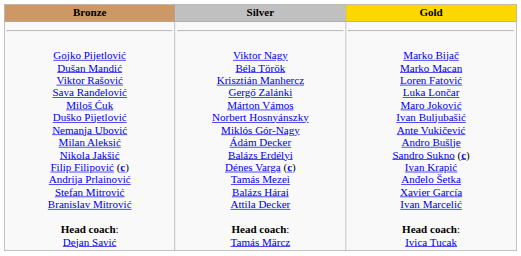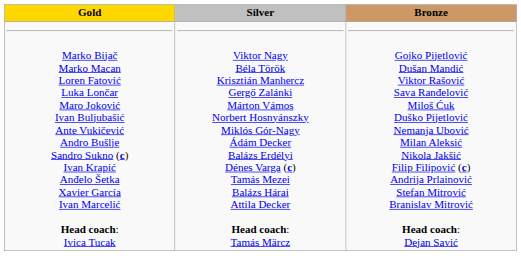columns swapped: (431, 13) <-> (90, 13)
